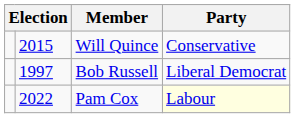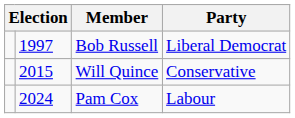rows swapped: (117, 71) <-> (117, 44)
(36, 98) 2022 -> (36, 98) 2024
(191, 98) lightyellow background -> (191, 98) no background
